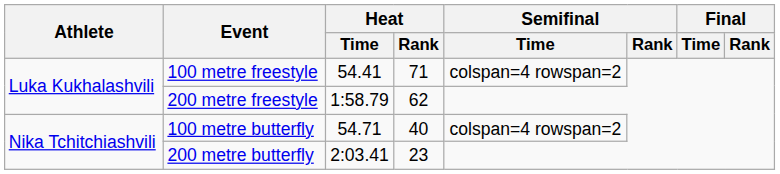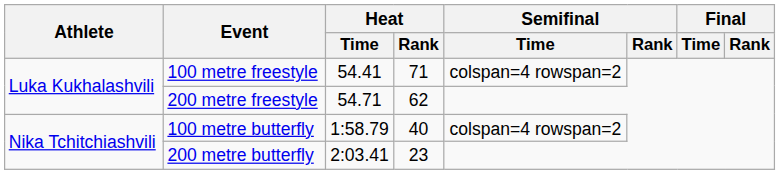(360, 101) 1:58.79 -> (360, 101) 54.71
(360, 128) 54.71 -> (360, 128) 1:58.79
